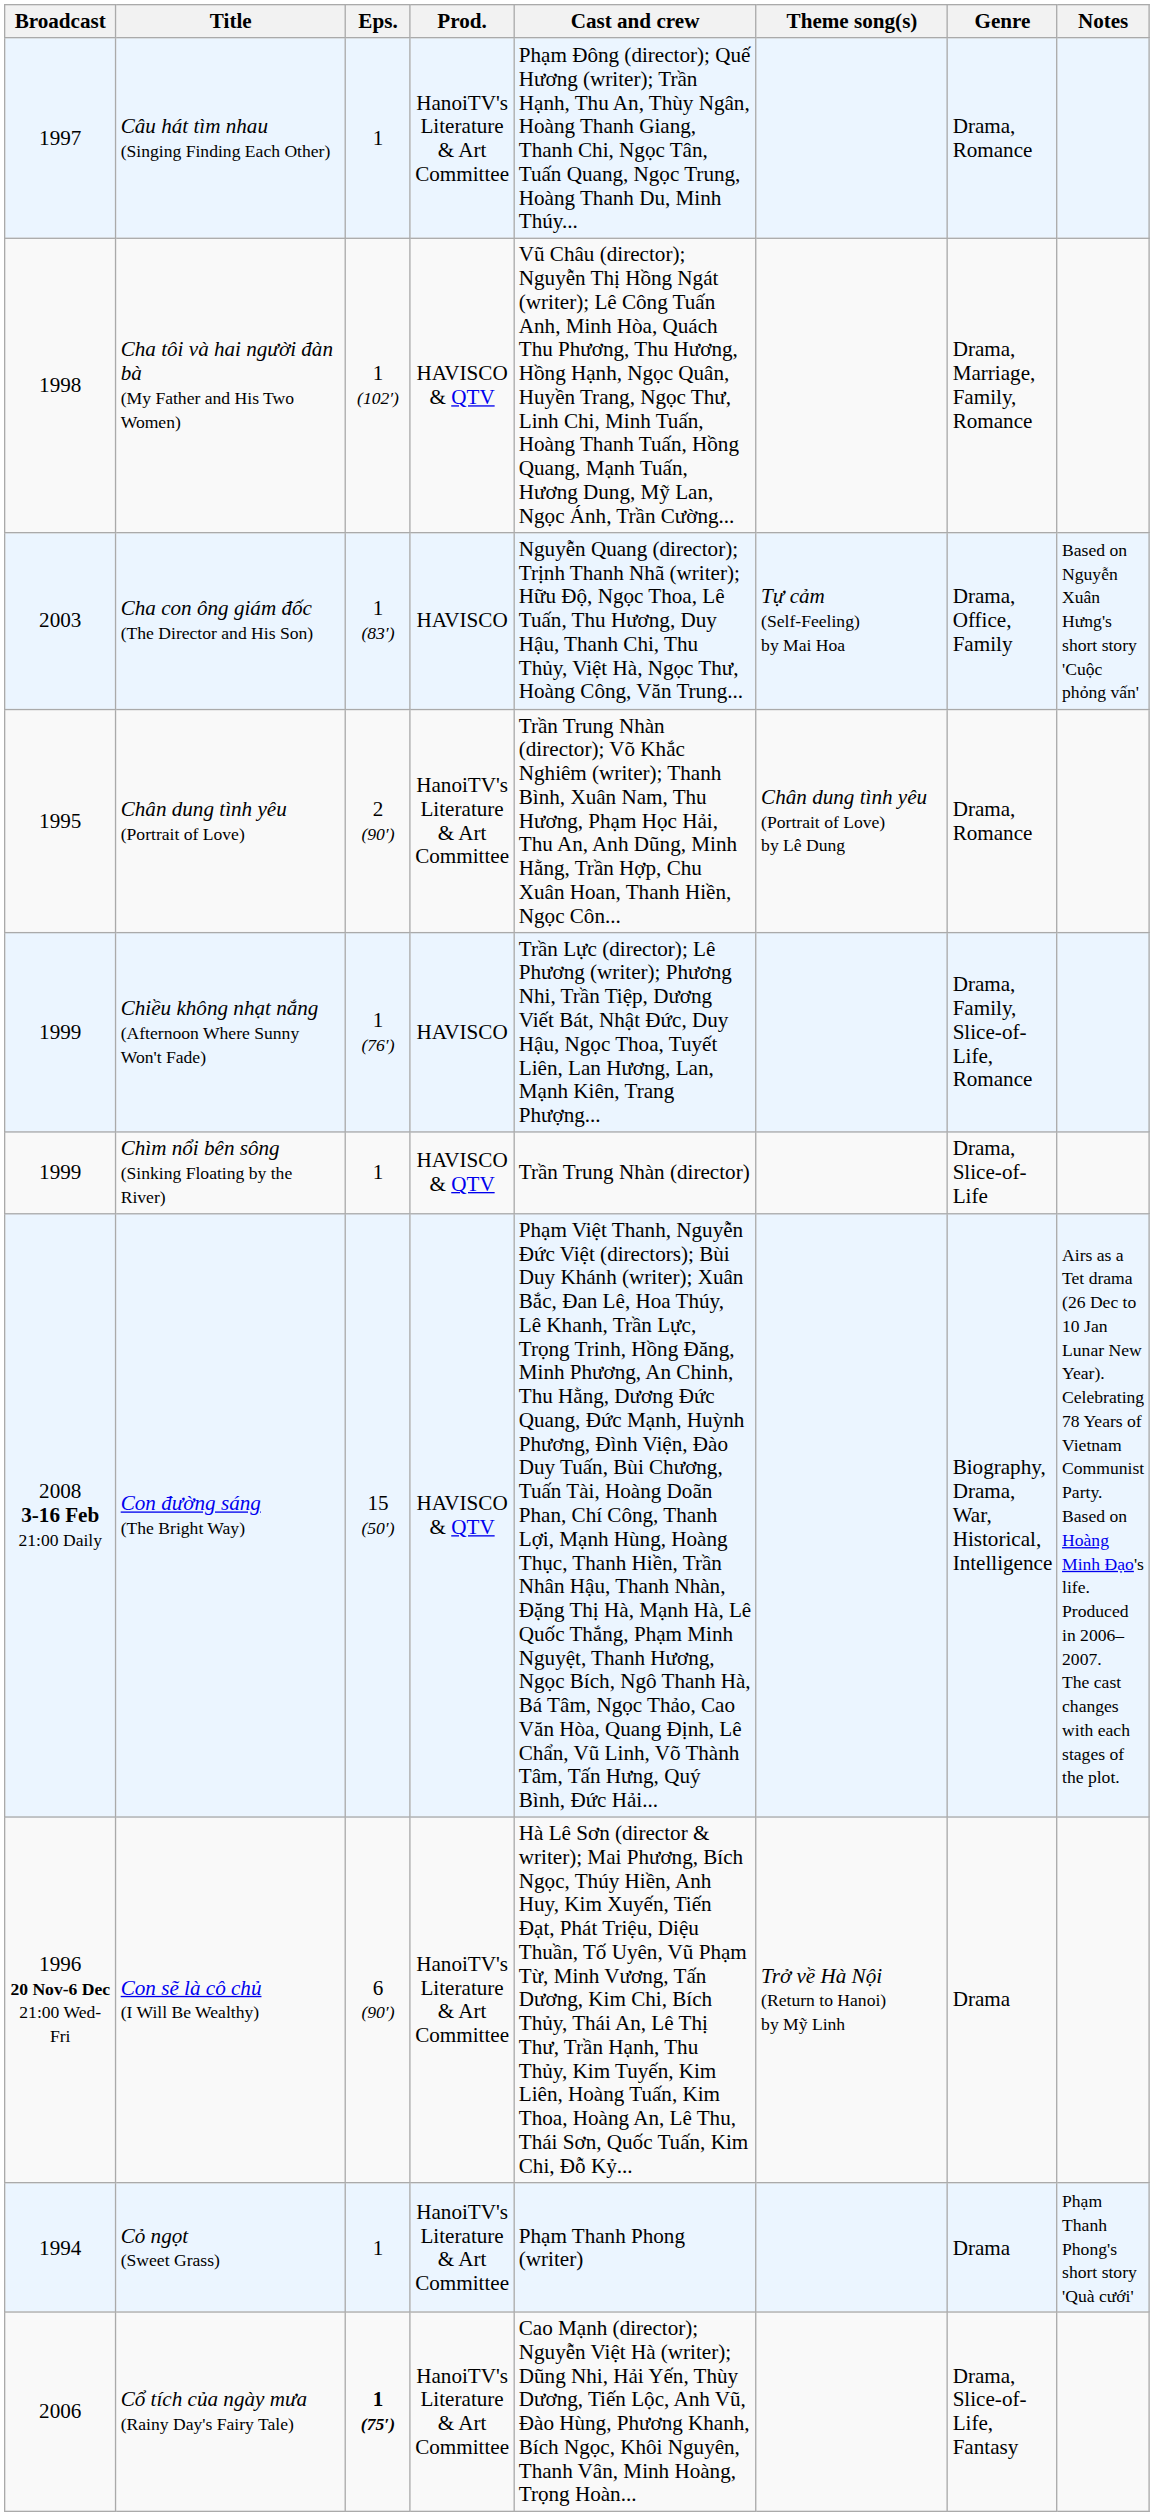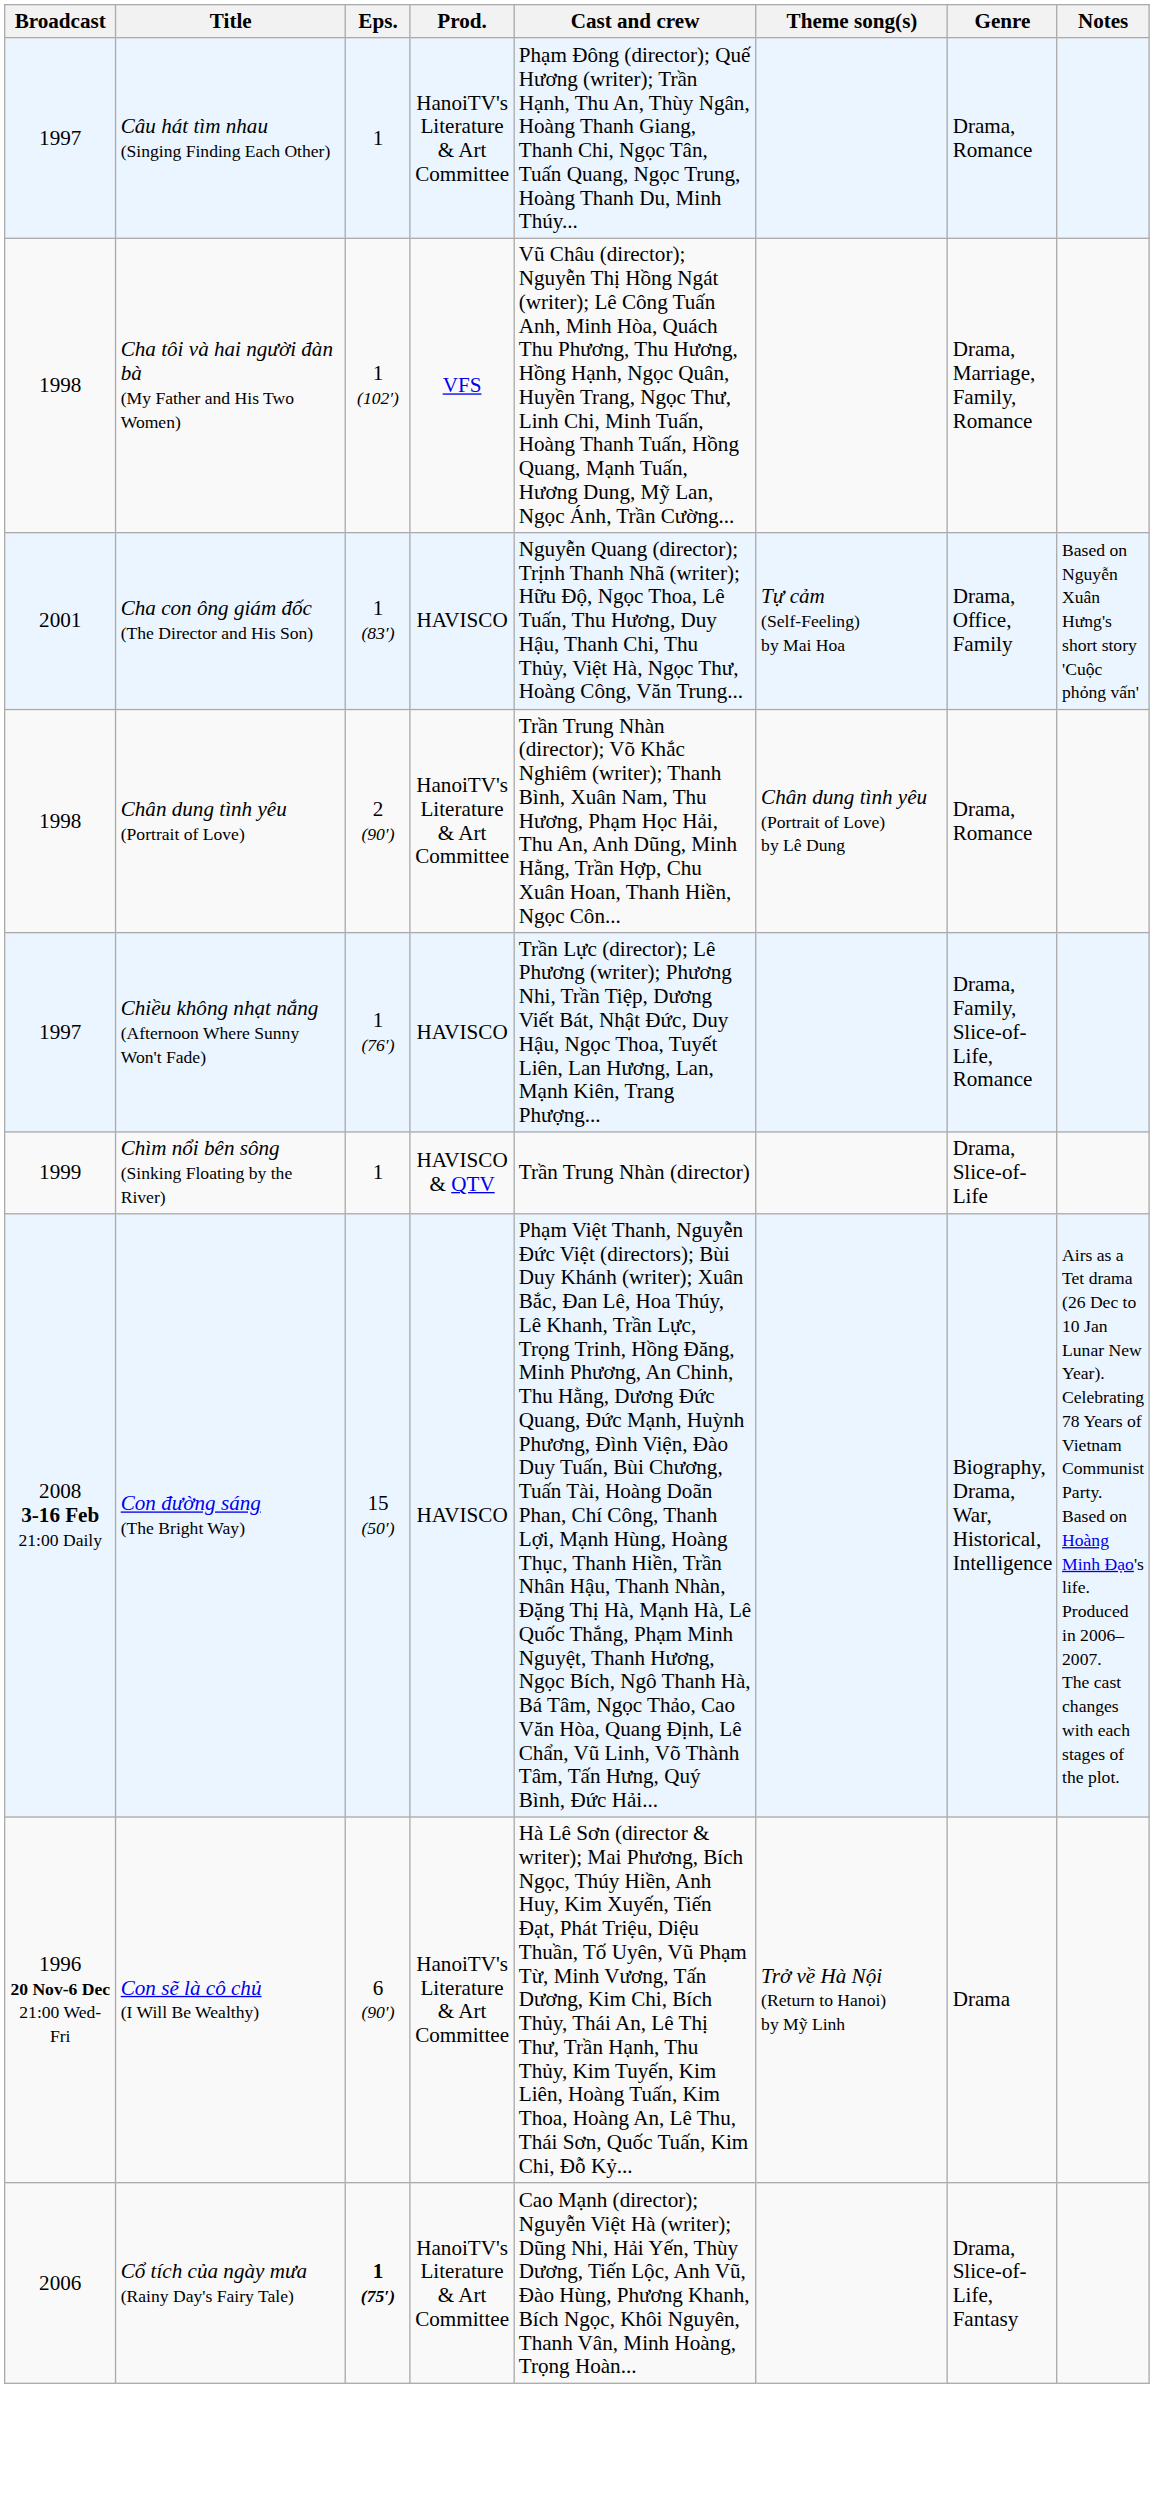(462, 385) HAVISCO & QTV -> (462, 385) VFS
(60, 620) 2003 -> (60, 620) 2001
(60, 820) 1995 -> (60, 820) 1998
(60, 1032) 1999 -> (60, 1032) 1997
(462, 1514) HAVISCO & QTV -> (462, 1514) HAVISCO
- row: (170, 2247)
